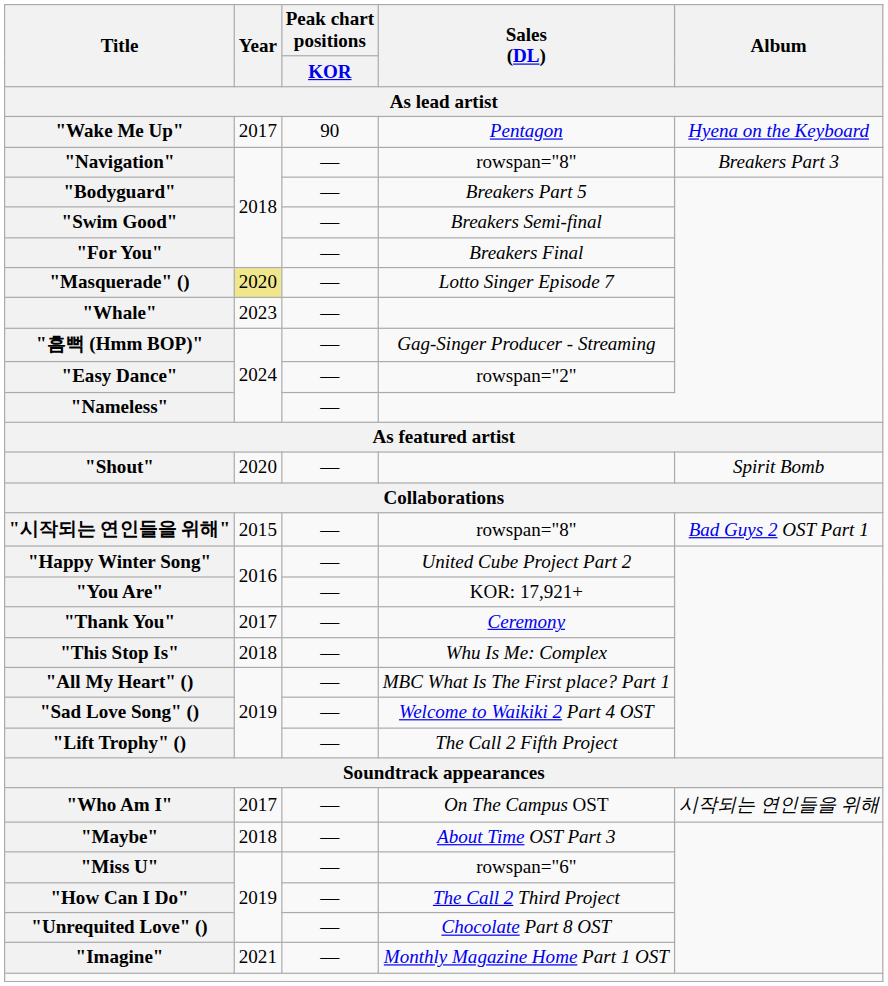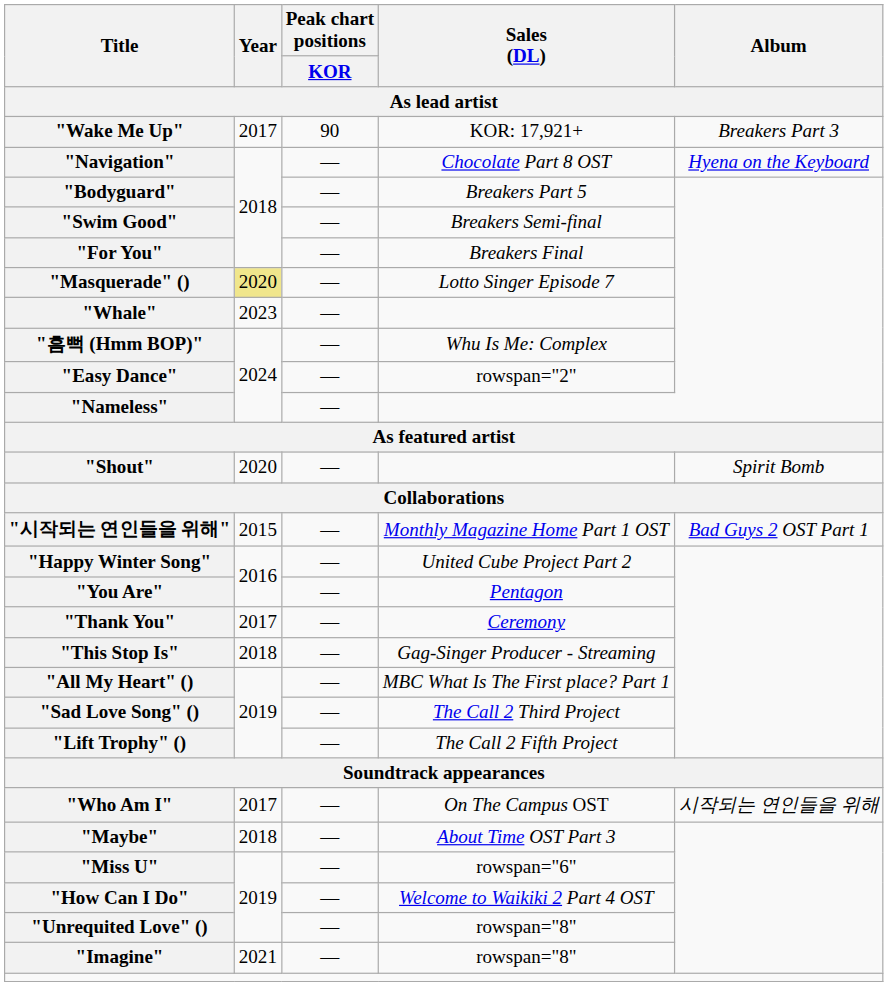(526, 131) Pentagon -> (526, 131) KOR: 17,921+
(779, 131) Hyena on the Keyboard -> (779, 131) Breakers Part 3
(526, 161) rowspan="8" -> (526, 161) Chocolate Part 8 OST
(779, 161) Breakers Part 3 -> (779, 161) Hyena on the Keyboard
(526, 344) Gag-Singer Producer - Streaming -> (526, 344) Whu Is Me: Complex
(526, 529) rowspan="8" -> (526, 529) Monthly Magazine Home Part 1 OST
(526, 591) KOR: 17,921+ -> (526, 591) Pentagon
(526, 652) Whu Is Me: Complex -> (526, 652) Gag-Singer Producer - Streaming
(526, 712) Welcome to Waikiki 2 Part 4 OST -> (526, 712) The Call 2 Third Project
(526, 897) The Call 2 Third Project -> (526, 897) Welcome to Waikiki 2 Part 4 OST
(526, 927) Chocolate Part 8 OST -> (526, 927) rowspan="8"
(526, 957) Monthly Magazine Home Part 1 OST -> (526, 957) rowspan="8"
